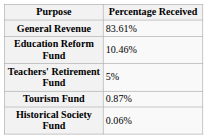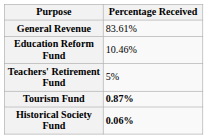(119, 99) normal -> (120, 99) bold
(119, 120) normal -> (120, 120) bold
